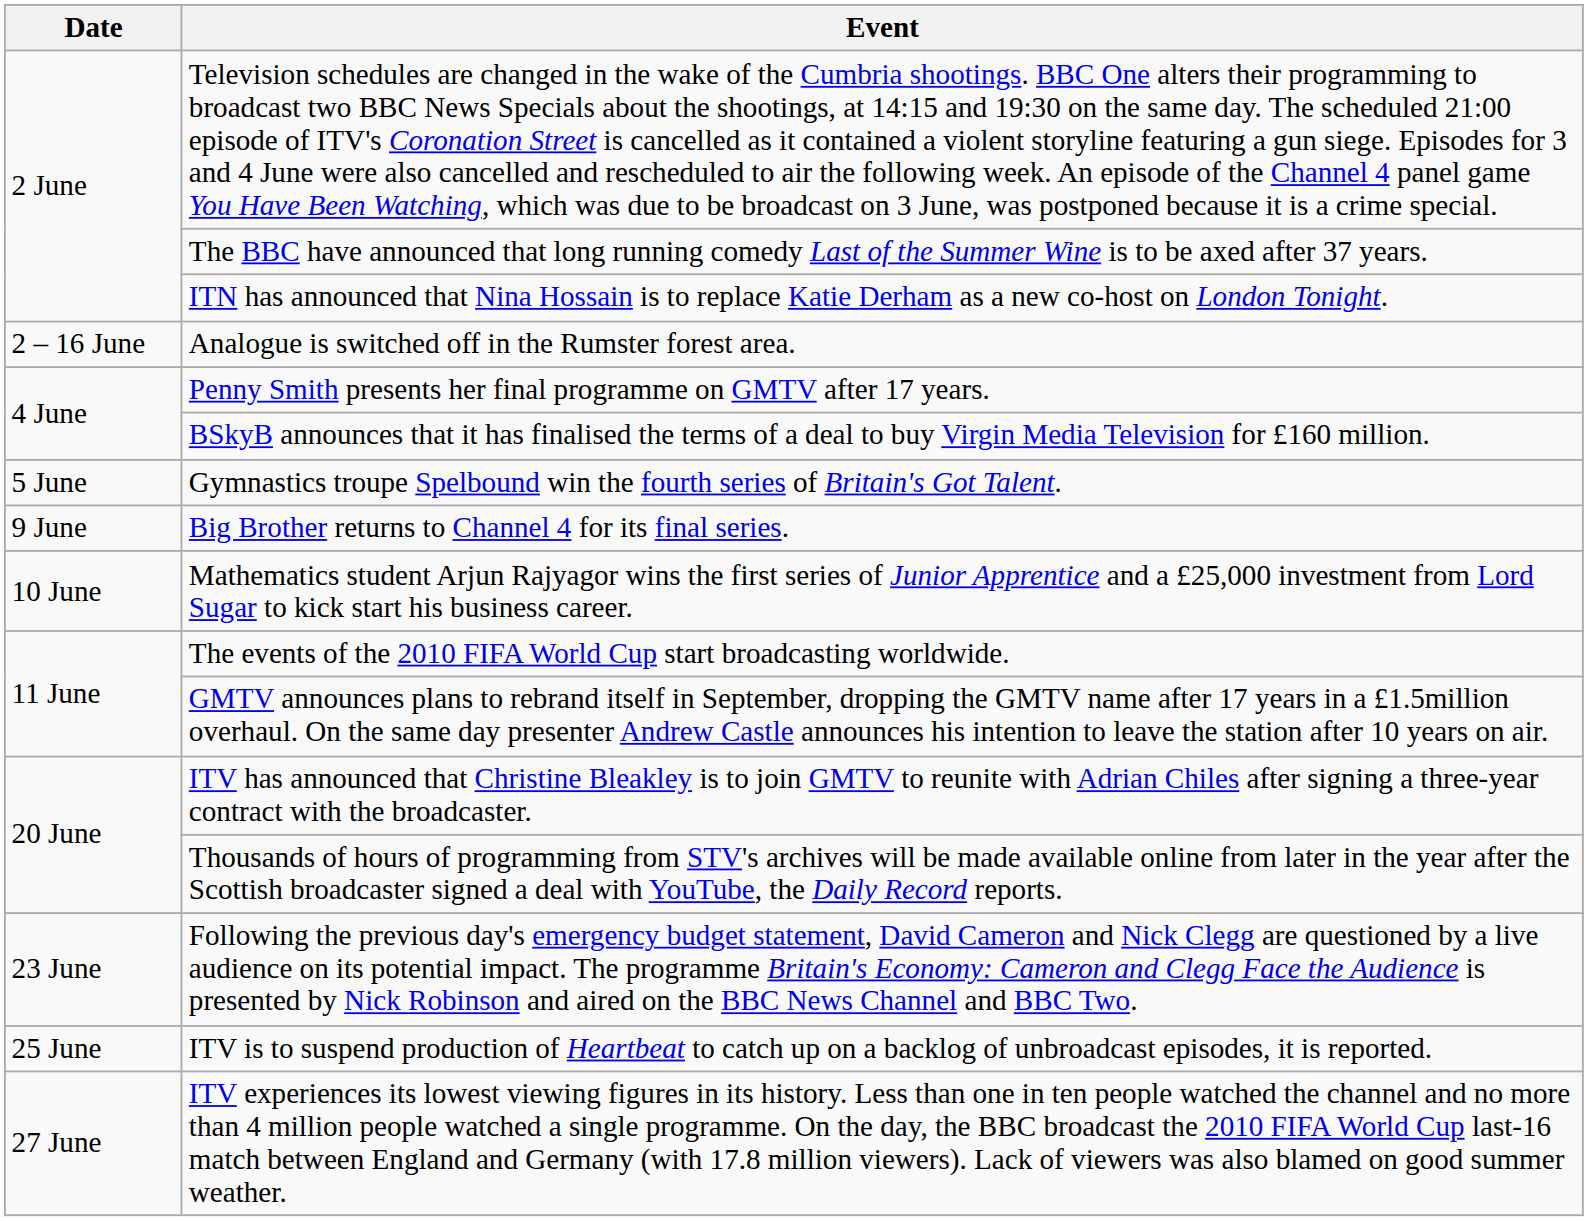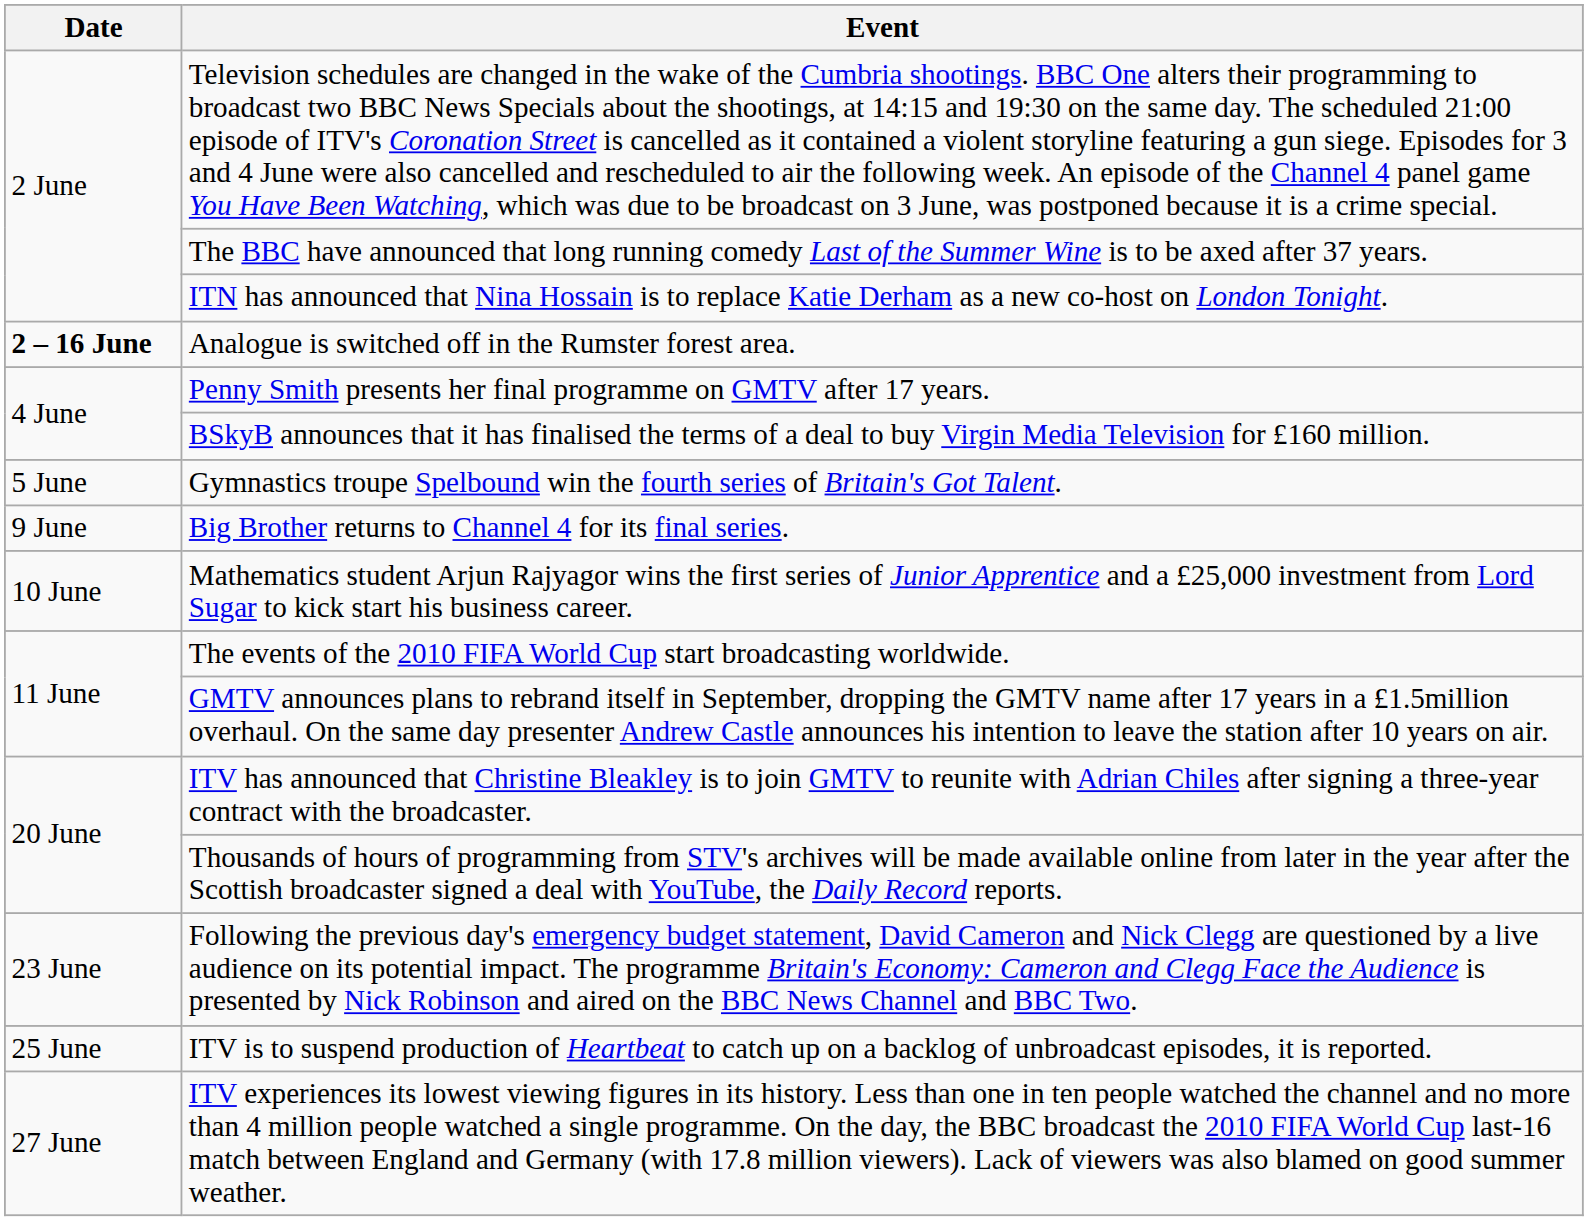(78, 343) normal -> (82, 343) bold
